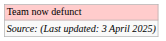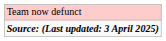(81, 28) normal -> (83, 28) bold
